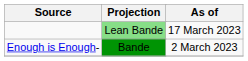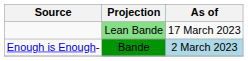(204, 47) no background -> (204, 47) lightblue background
